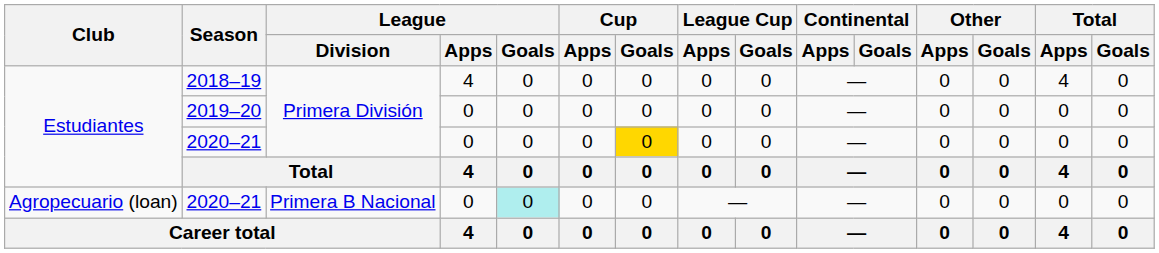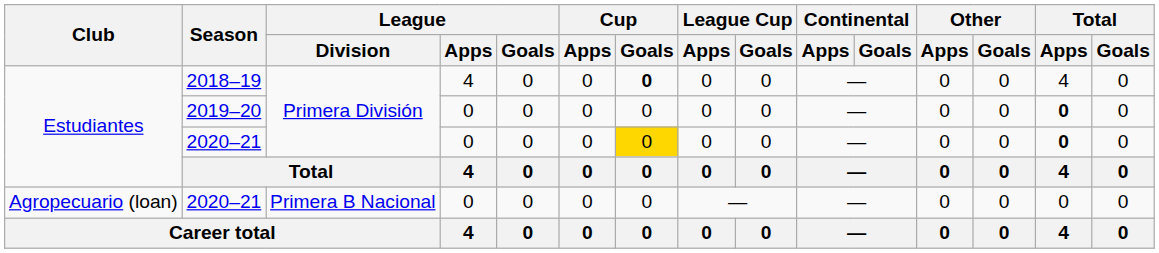(647, 80) normal -> (647, 80) bold
(1064, 111) normal -> (1064, 111) bold
(1064, 141) normal -> (1064, 141) bold
(528, 202) paleturquoise background -> (528, 202) no background
